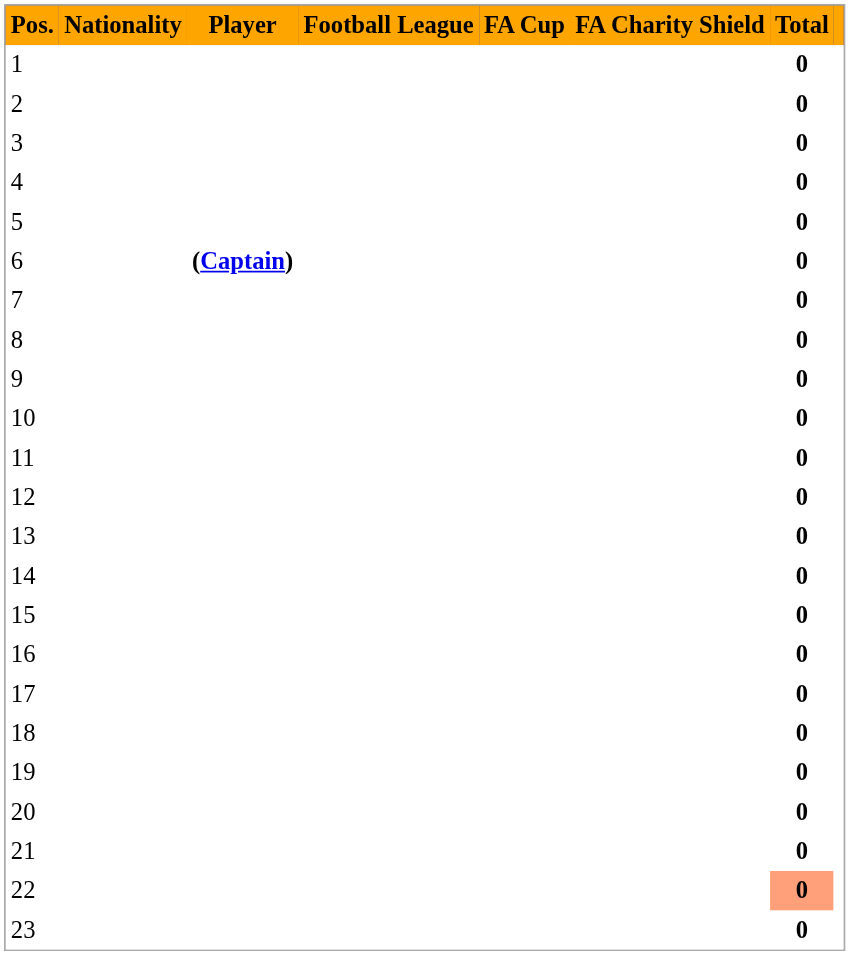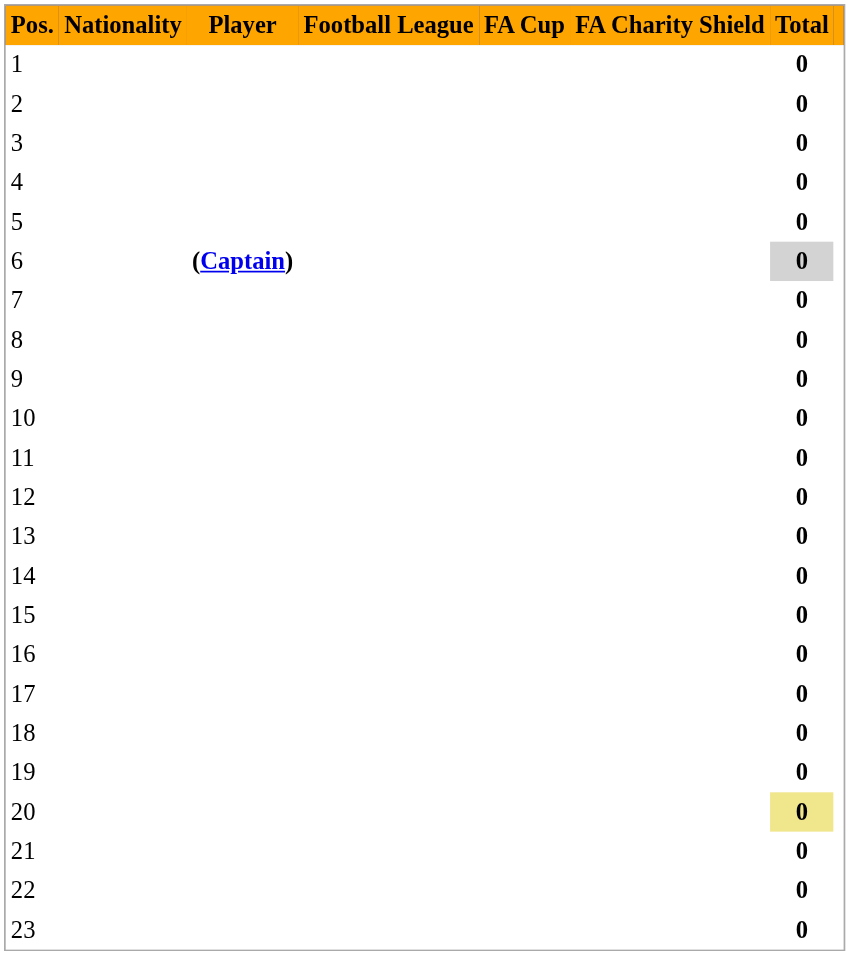(802, 260) no background -> (802, 260) lightgrey background
(802, 811) no background -> (802, 811) khaki background
(802, 890) lightsalmon background -> (802, 890) no background
